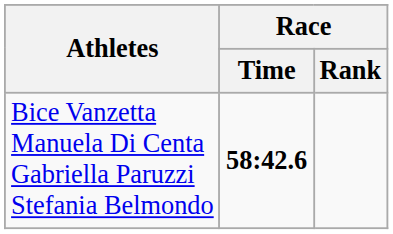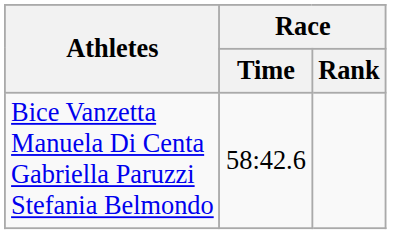(267, 160) bold -> (266, 160) normal
